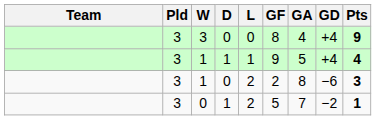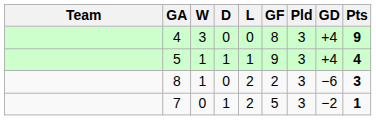columns swapped: (177, 15) <-> (302, 15)
